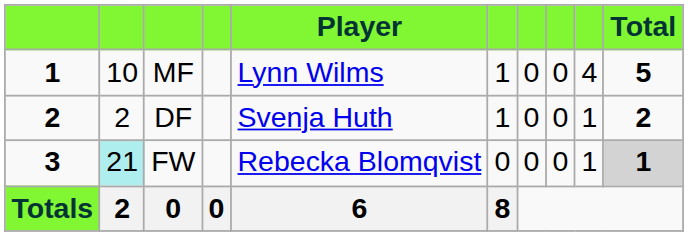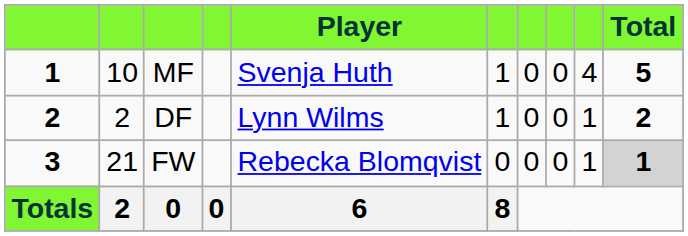(311, 72) Lynn Wilms -> (315, 72) Svenja Huth
(315, 117) Svenja Huth -> (311, 117) Lynn Wilms
(122, 162) paleturquoise background -> (122, 162) no background
